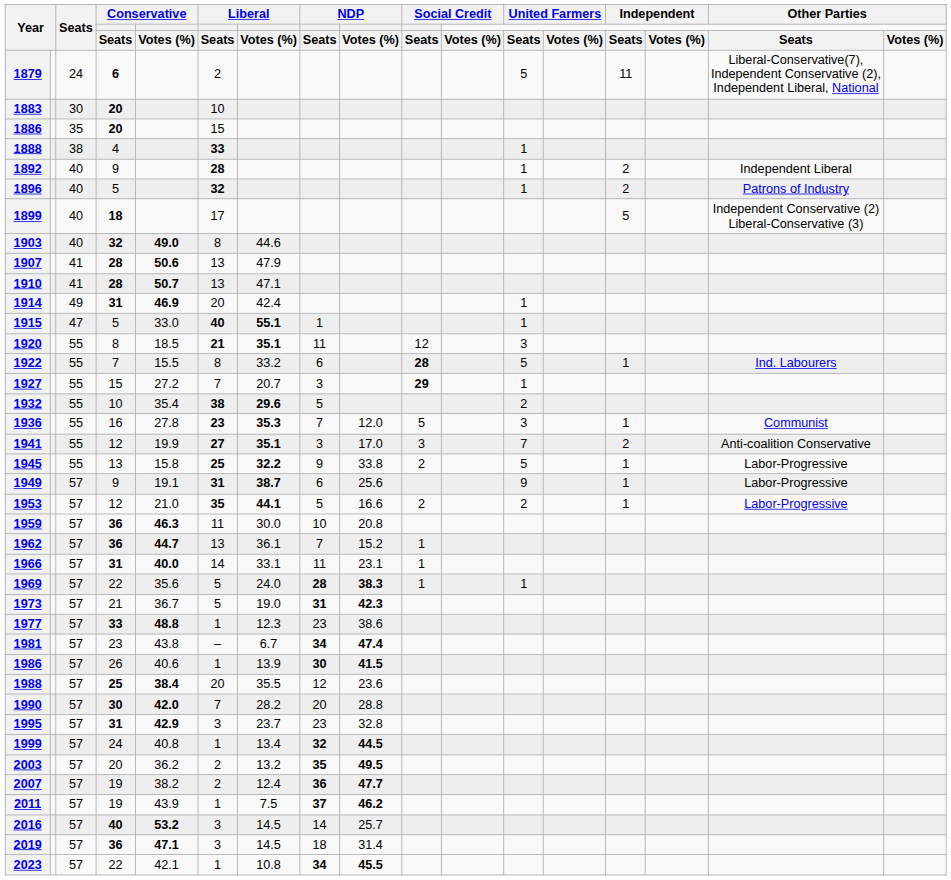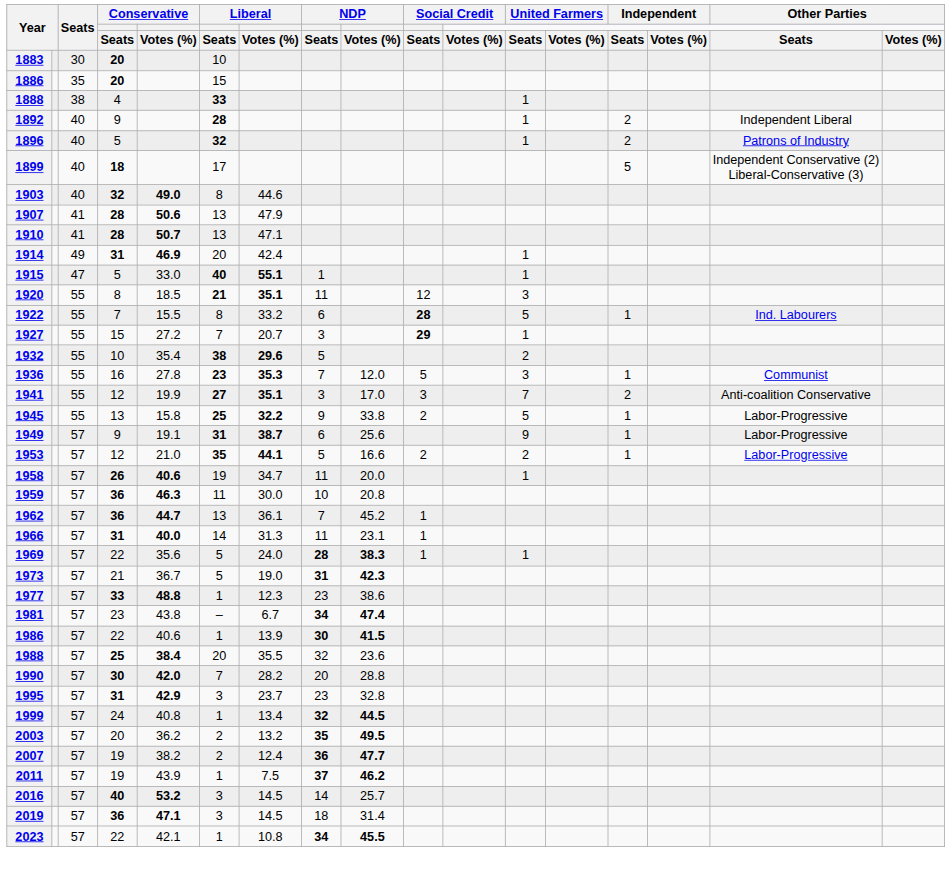- row: (28, 74)
+ row: (29, 475)
(371, 544) 15.2 -> (372, 515) 45.2
(269, 564) 33.1 -> (270, 535) 31.3
(115, 664) 26 -> (117, 635) 22
(320, 684) 12 -> (321, 656) 32
